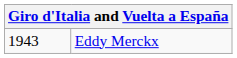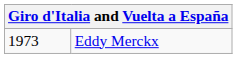(23, 41) 1943 -> (23, 41) 1973
